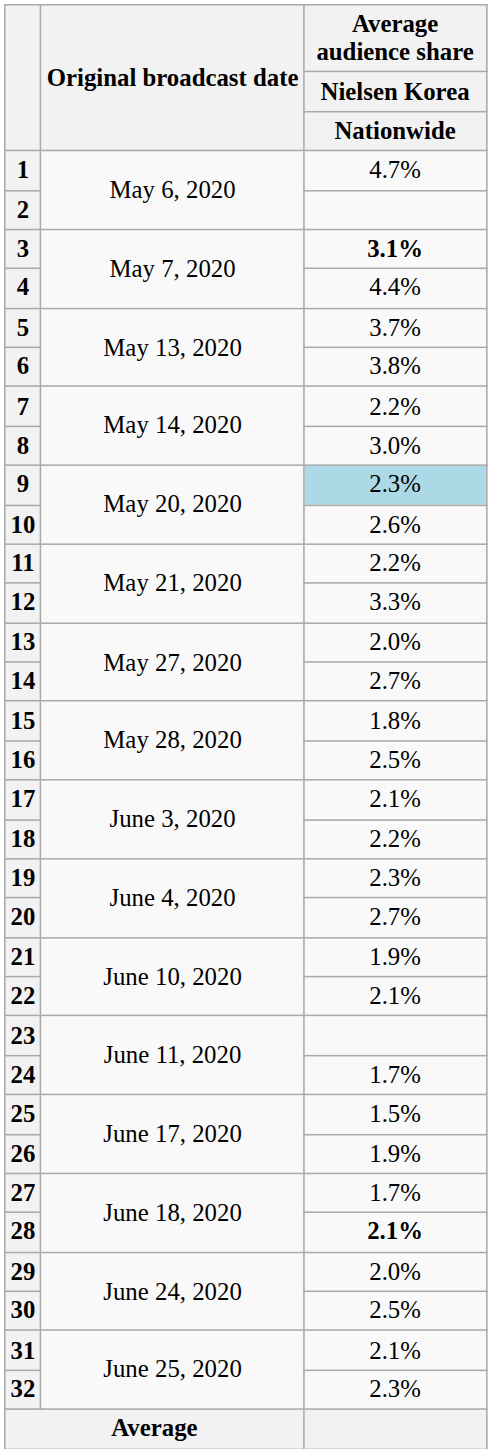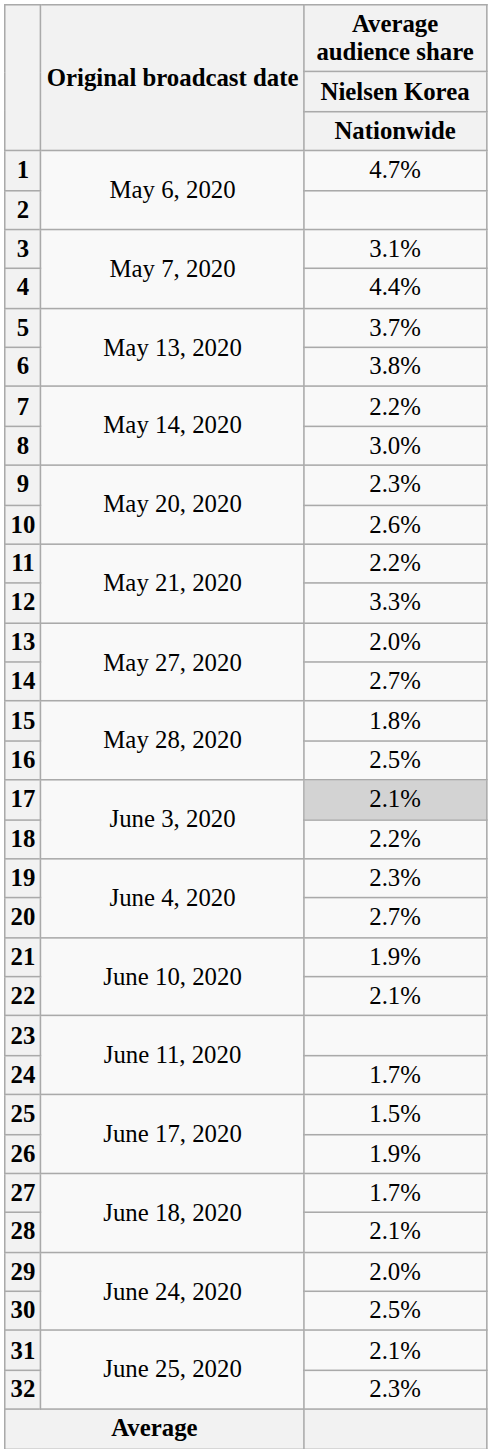(395, 248) bold -> (395, 248) normal
(395, 484) lightblue background -> (395, 484) no background
(395, 799) no background -> (395, 799) lightgrey background
(395, 1232) bold -> (395, 1232) normal
